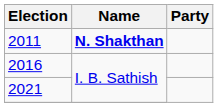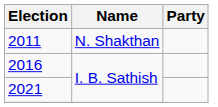(119, 41) bold -> (117, 41) normal
